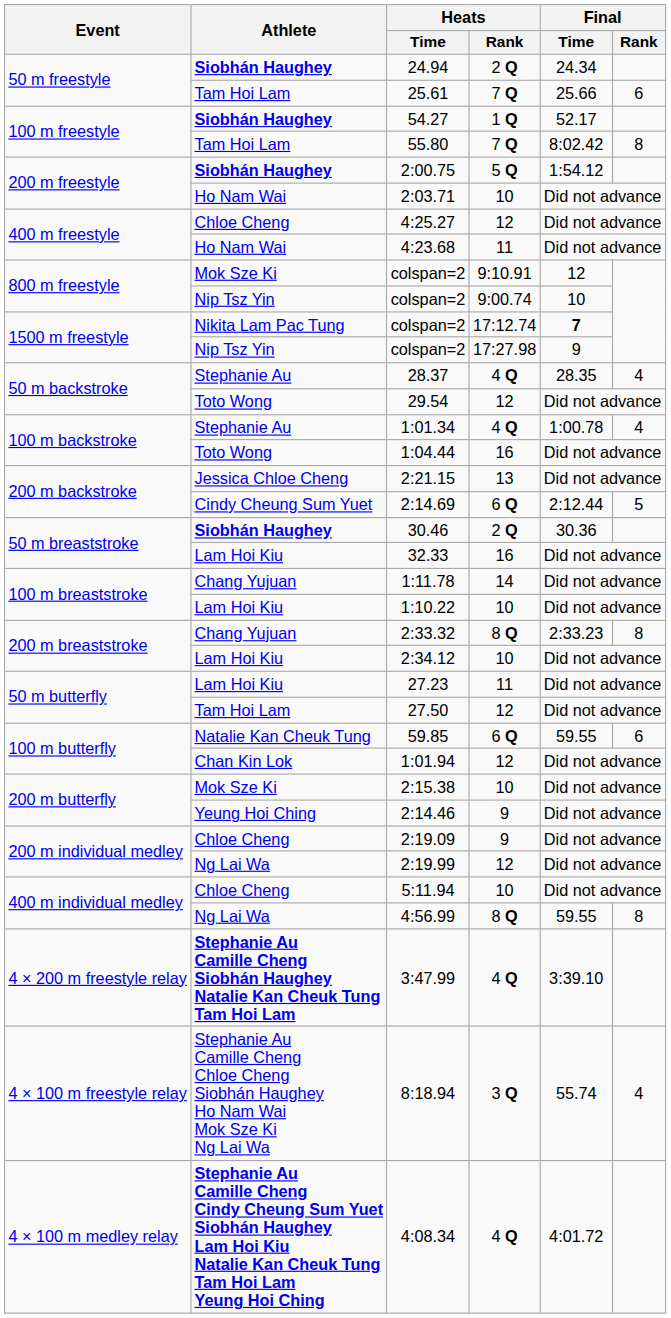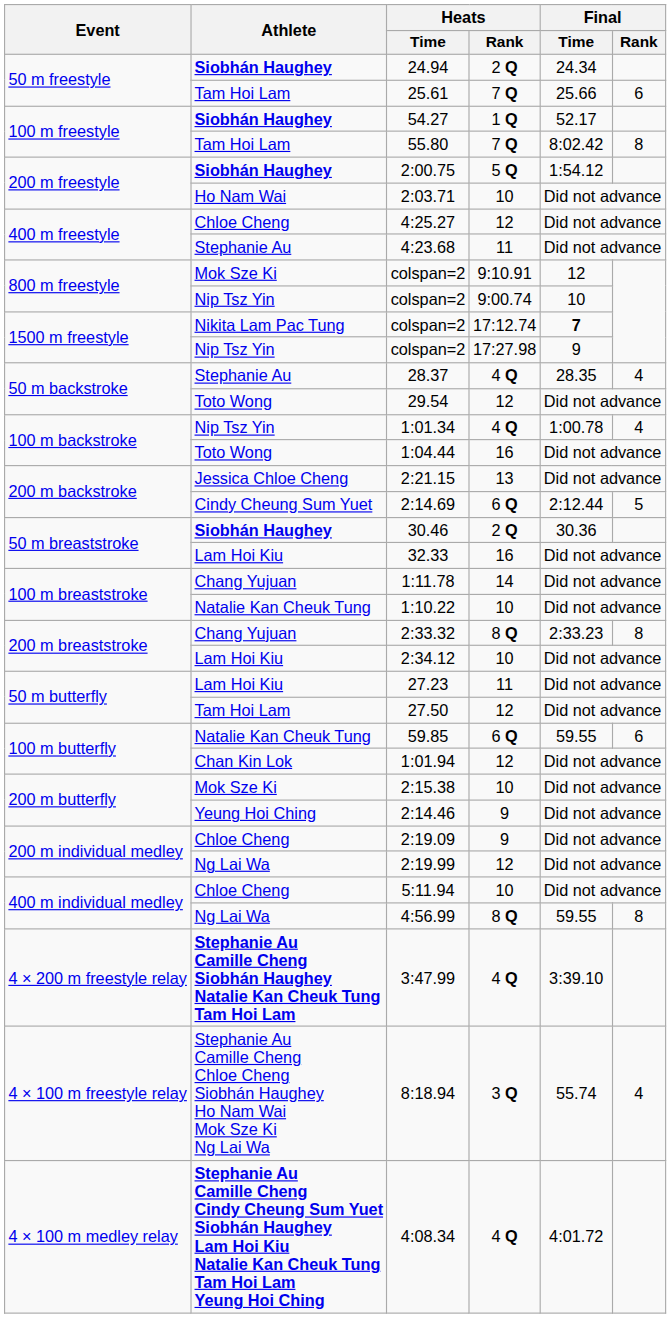(240, 248) Ho Nam Wai -> (243, 248) Stephanie Au
(243, 428) Stephanie Au -> (235, 428) Nip Tsz Yin
(239, 608) Lam Hoi Kiu -> (283, 608) Natalie Kan Cheuk Tung
